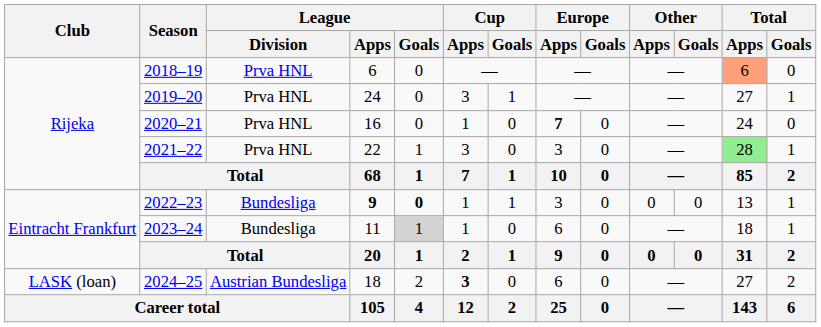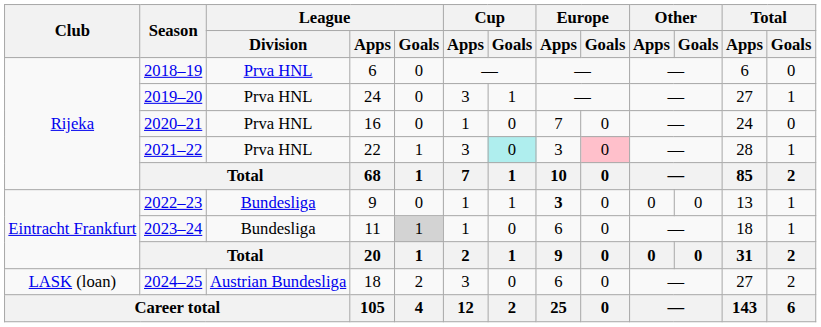(745, 70) lightsalmon background -> (745, 70) no background
(558, 123) bold -> (558, 123) normal
(512, 149) no background -> (512, 149) paleturquoise background
(605, 149) no background -> (605, 149) pink background
(745, 149) lightgreen background -> (745, 149) no background
(372, 202) bold -> (372, 202) normal
(419, 202) bold -> (419, 202) normal
(558, 202) normal -> (558, 202) bold
(465, 281) bold -> (465, 281) normal
